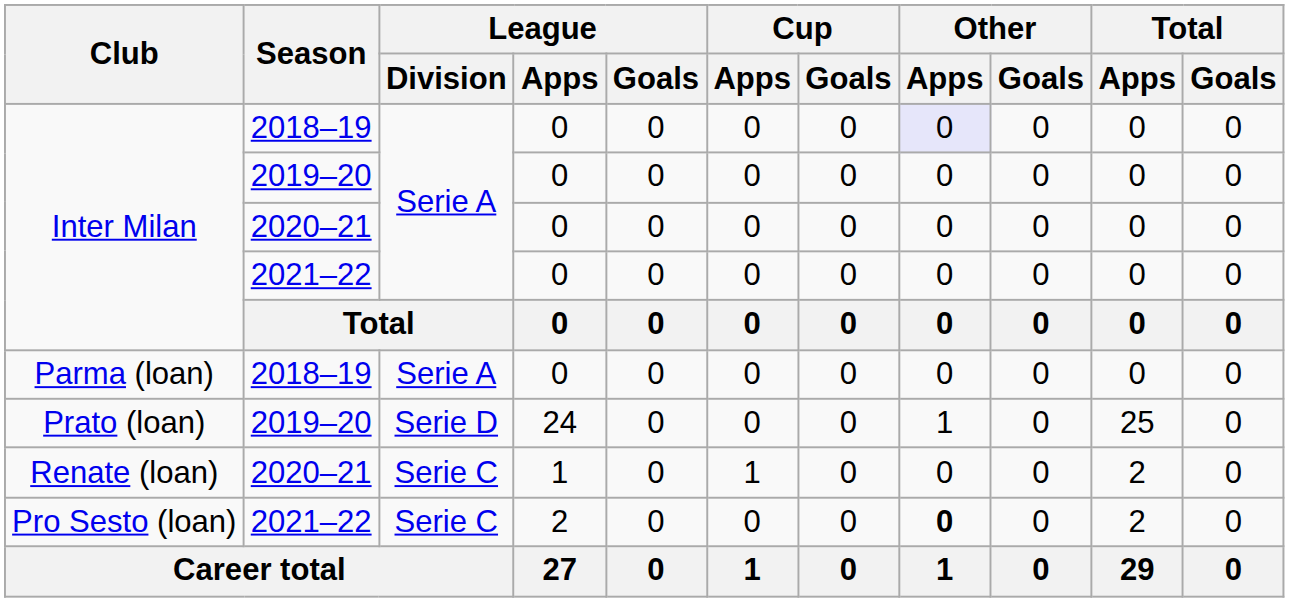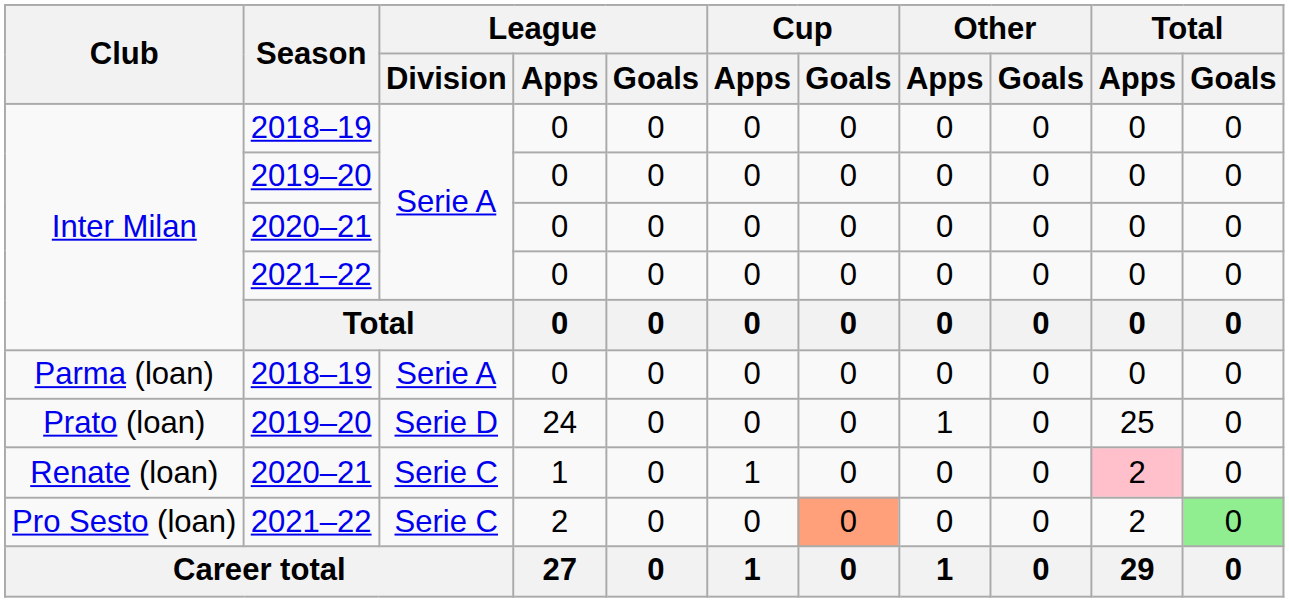(945, 127) lavender background -> (945, 127) no background
(1137, 472) no background -> (1137, 472) pink background
(848, 521) no background -> (848, 521) lightsalmon background
(945, 521) bold -> (945, 521) normal
(1233, 521) no background -> (1233, 521) lightgreen background
